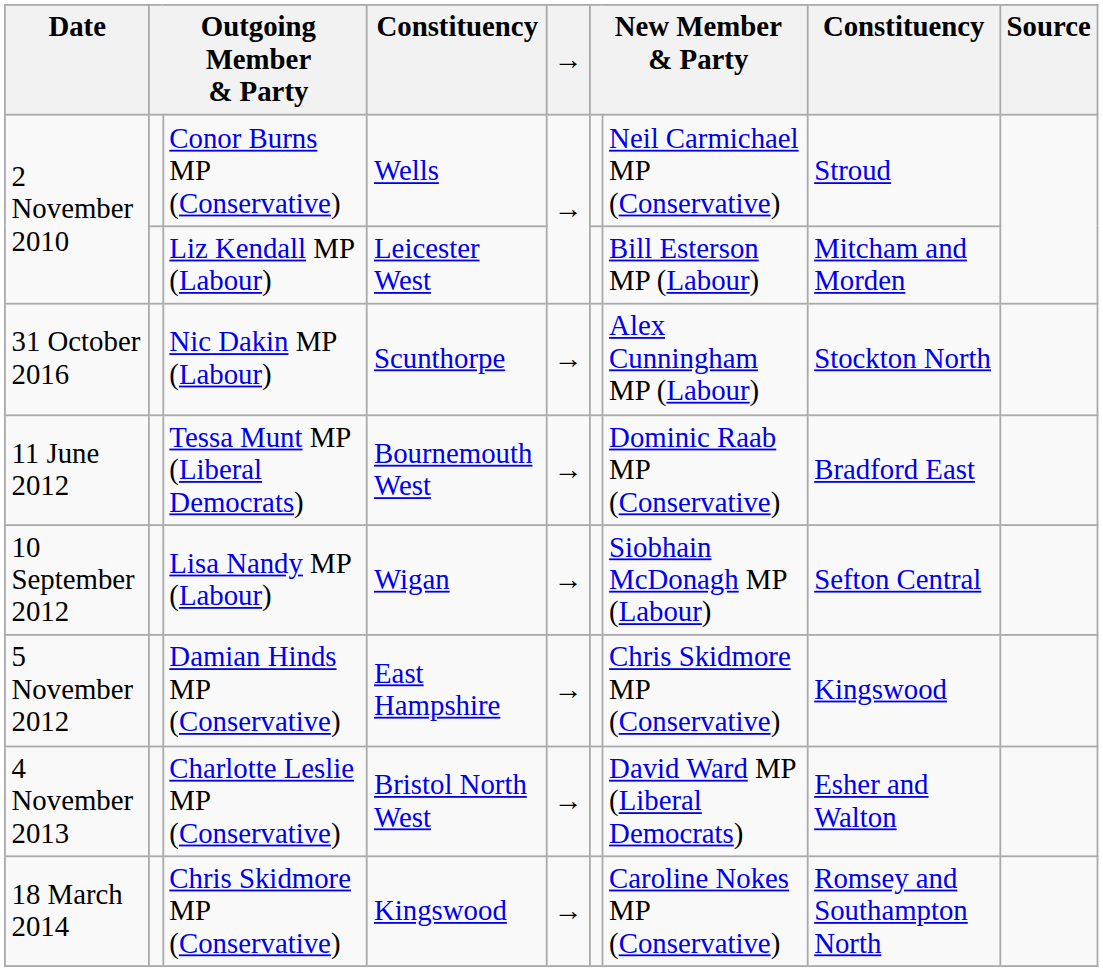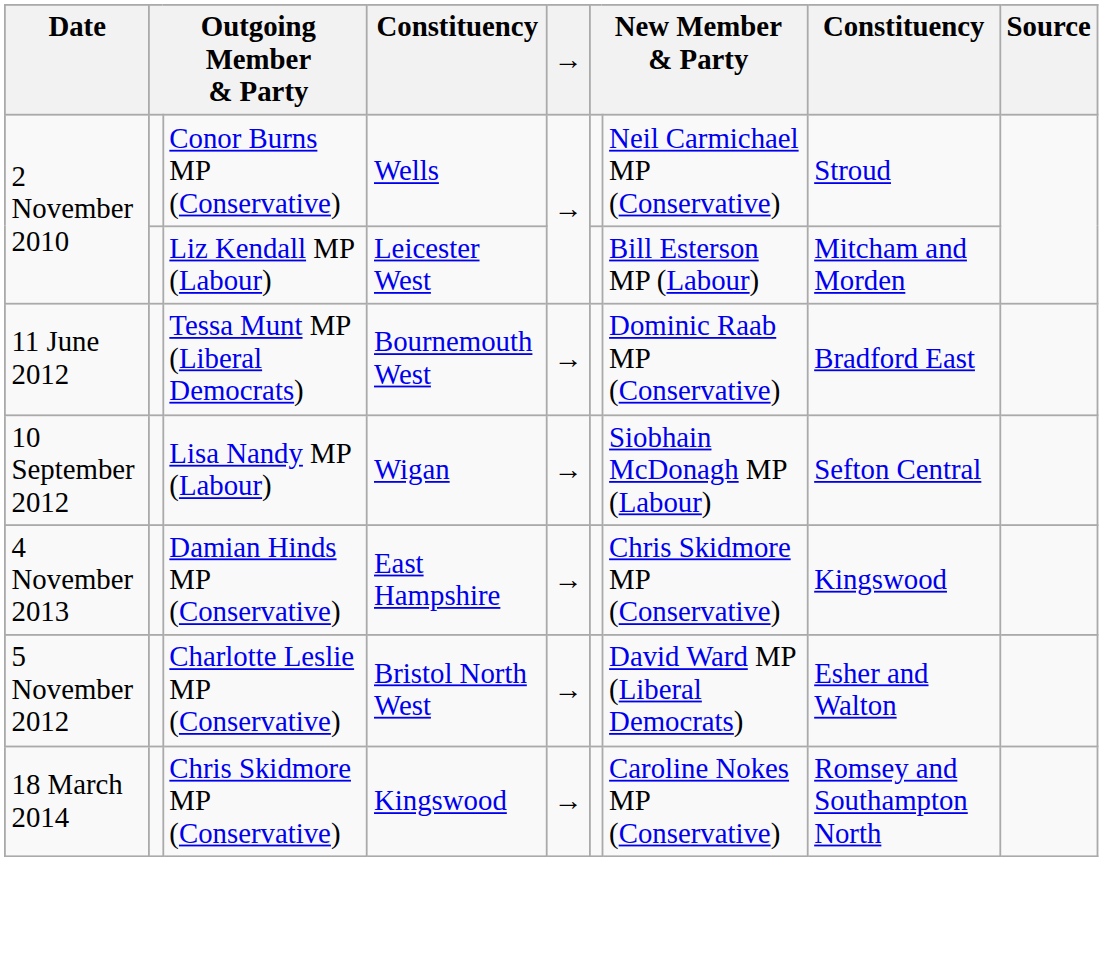- row: (253, 358)
(72, 690) 5 November 2012 -> (72, 579) 4 November 2013
(72, 800) 4 November 2013 -> (72, 690) 5 November 2012
